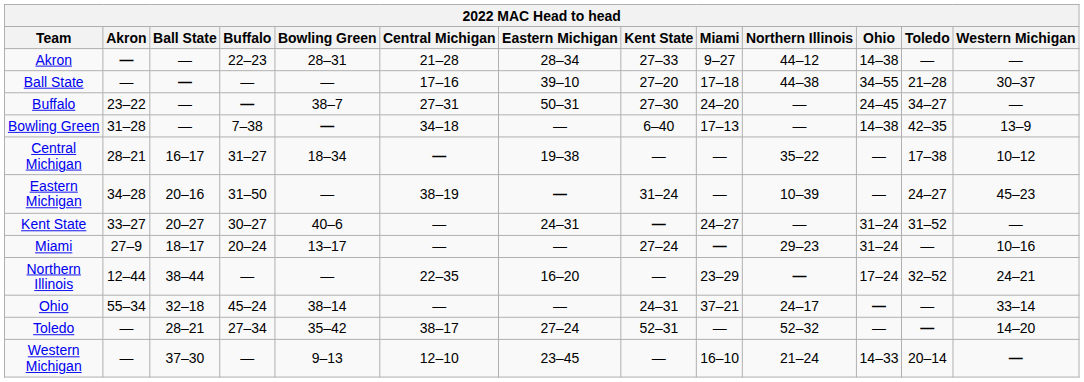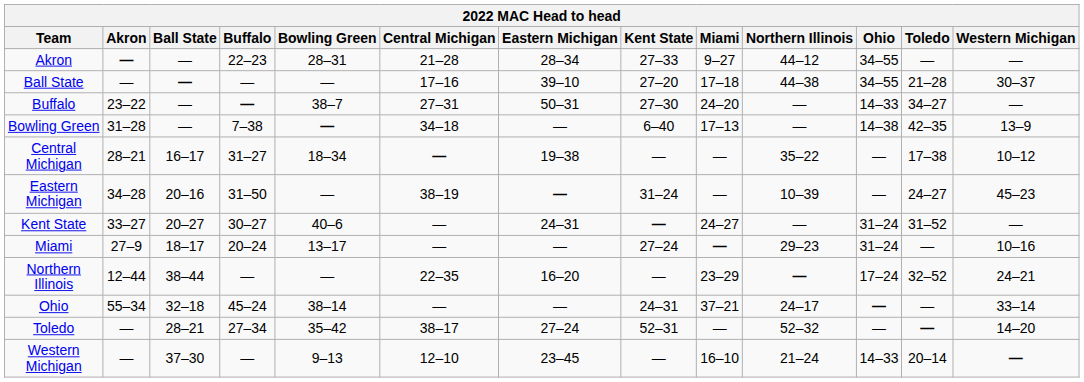(879, 60) 14–38 -> (879, 60) 34–55
(879, 104) 24–45 -> (879, 104) 14–33
